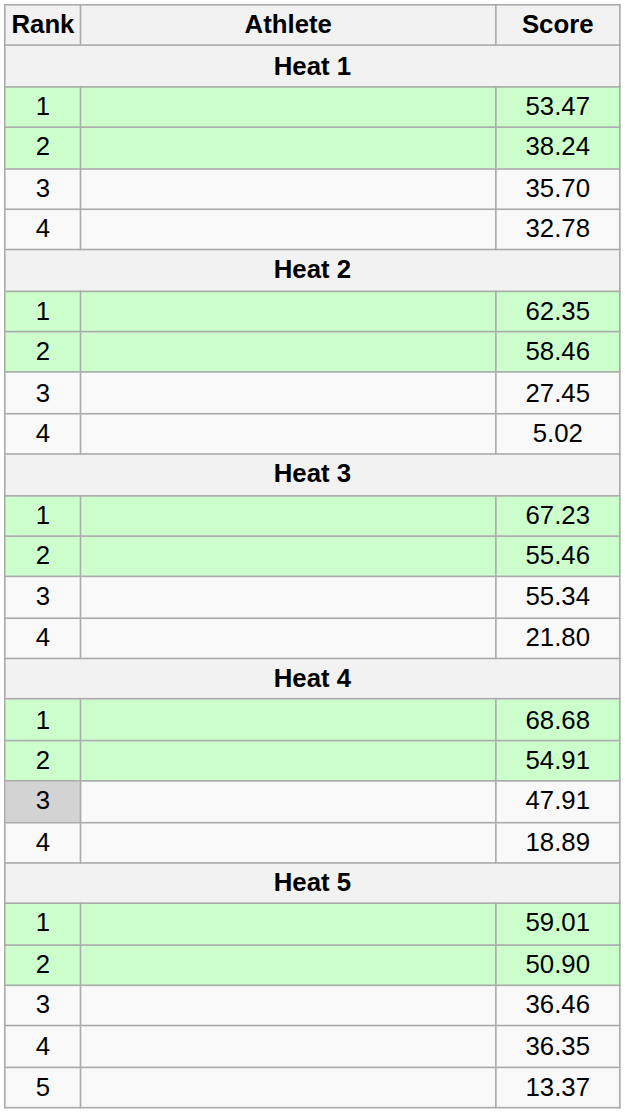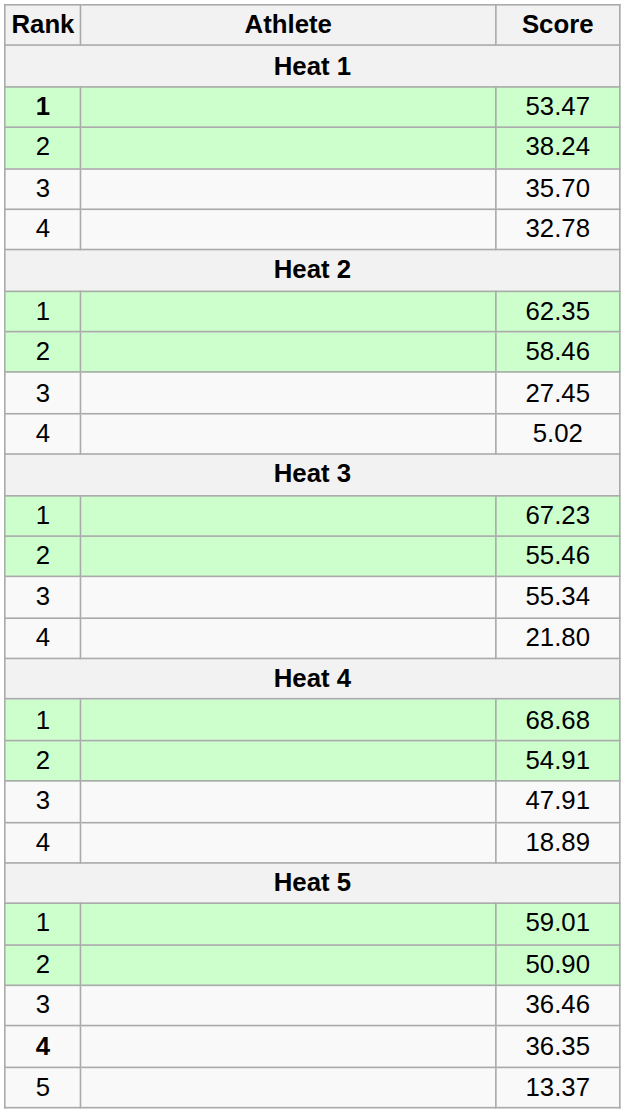(43, 106) normal -> (43, 106) bold
(43, 801) lightgrey background -> (43, 801) no background
(43, 1046) normal -> (43, 1046) bold
